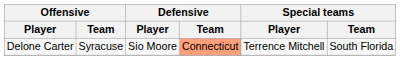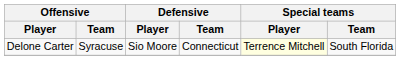(210, 47) lightsalmon background -> (210, 47) no background
(284, 47) no background -> (284, 47) lightyellow background
